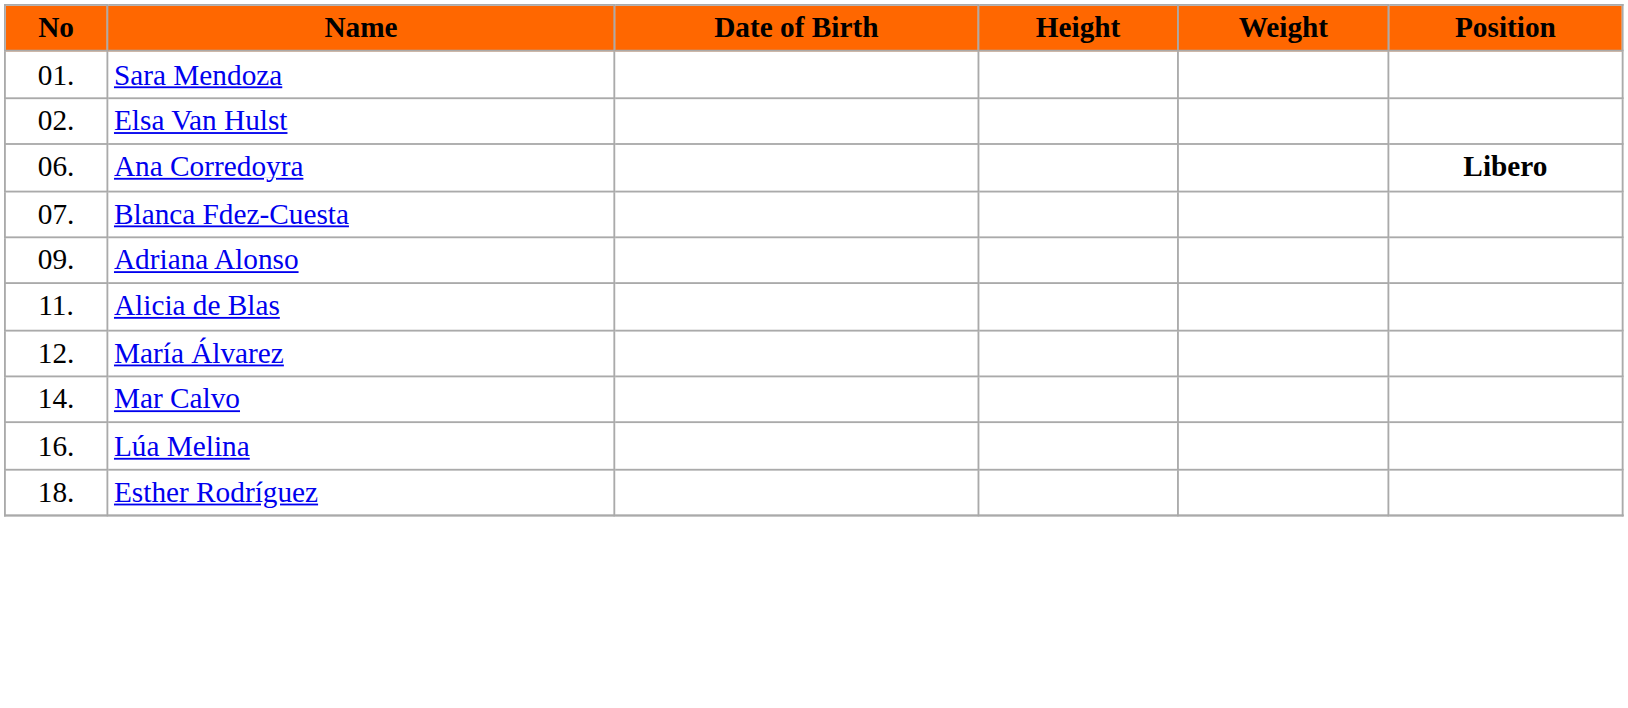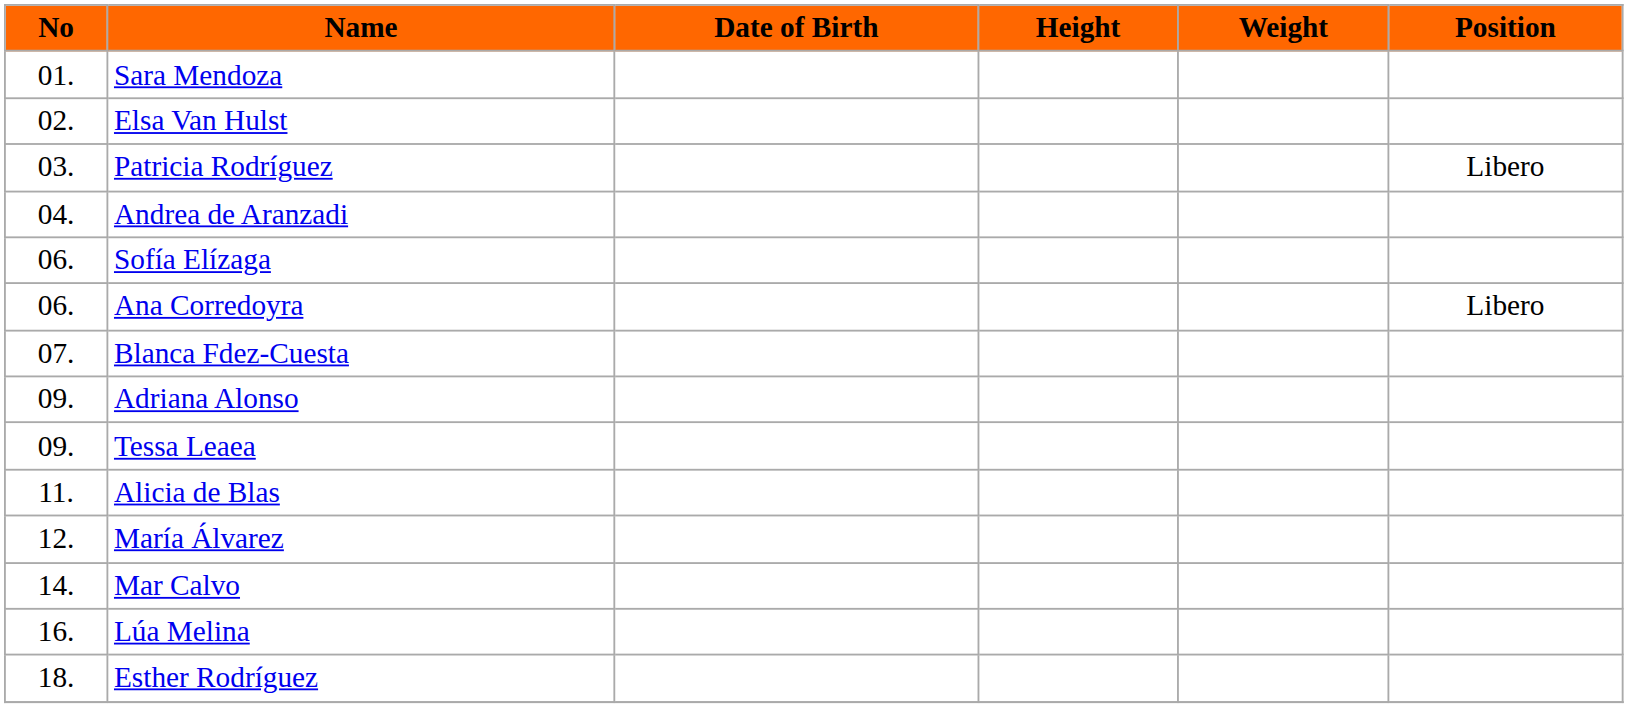+ row: (223, 167)
+ row: (231, 213)
+ row: (192, 259)
(1505, 167) bold -> (1505, 306) normal
+ row: (185, 445)
